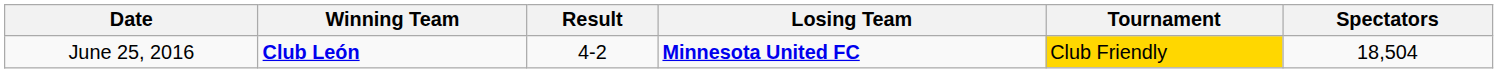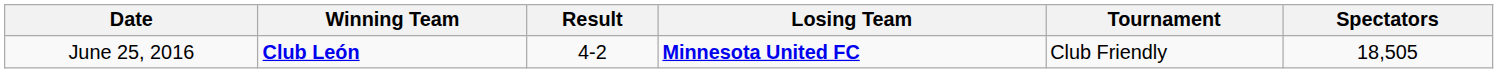(1109, 51) gold background -> (1109, 51) no background
(1387, 51) 18,504 -> (1387, 51) 18,505
